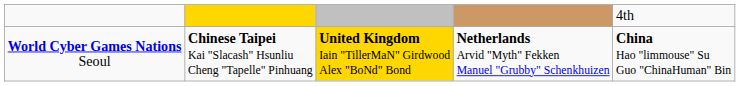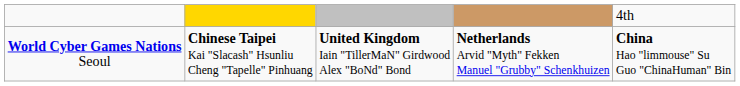(385, 53) gold background -> (385, 53) no background
